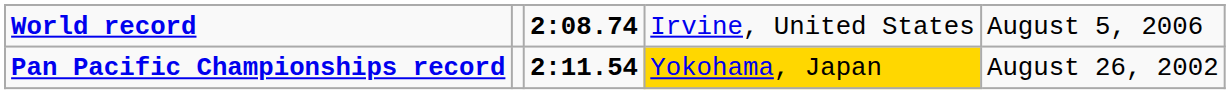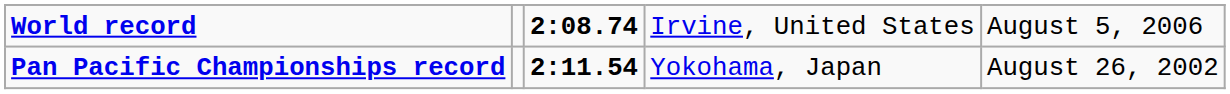(766, 68) gold background -> (766, 68) no background
